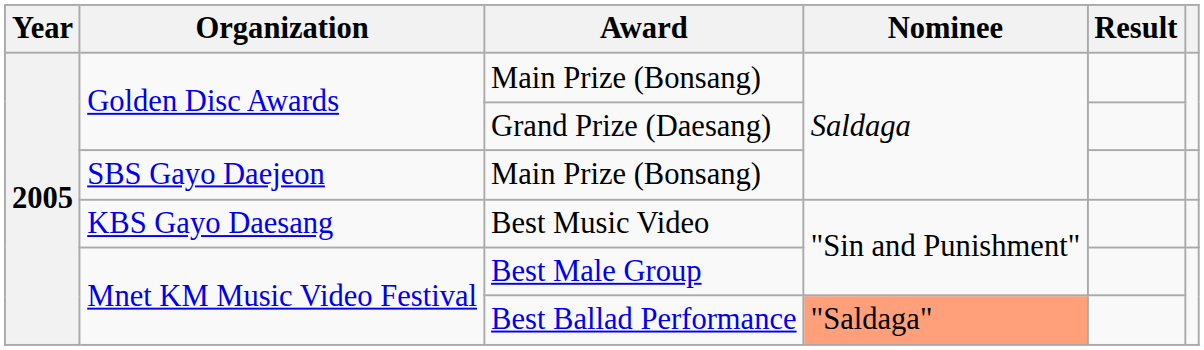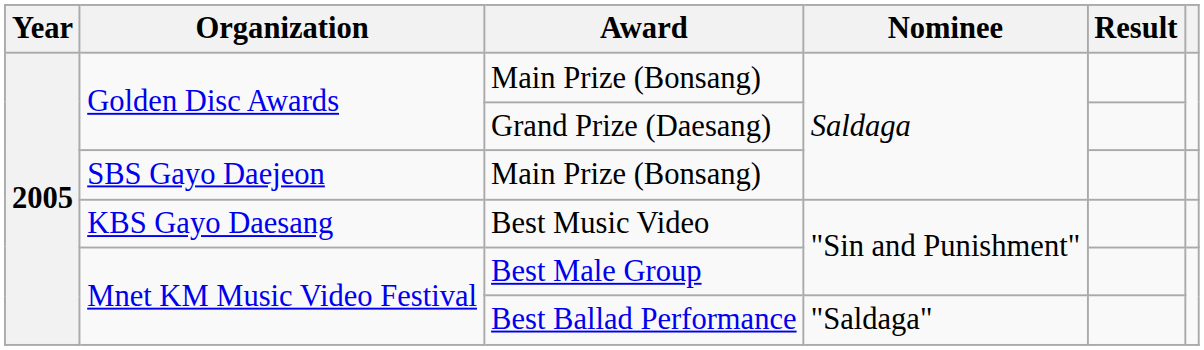(872, 319) lightsalmon background -> (872, 319) no background
